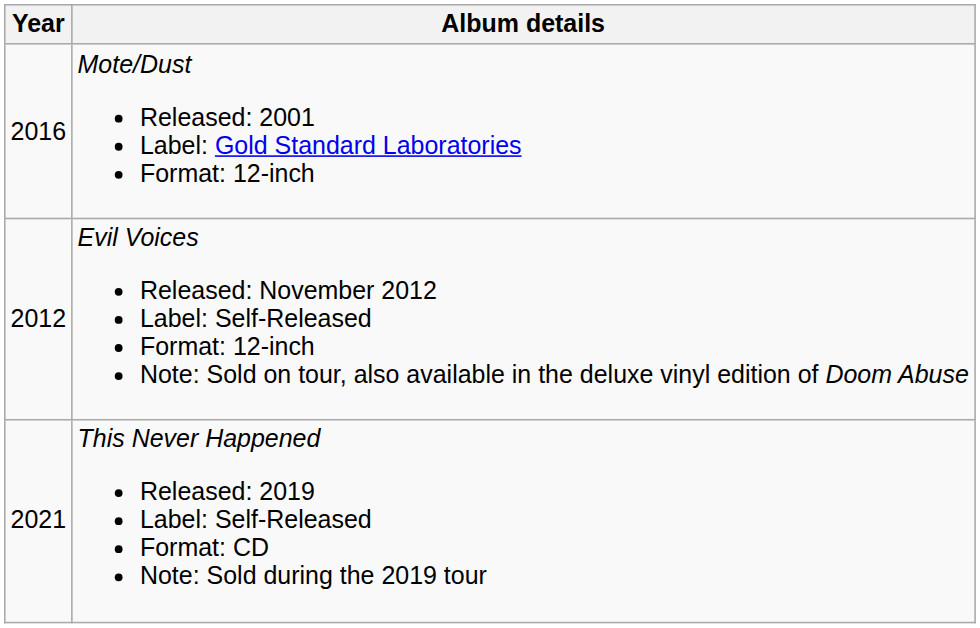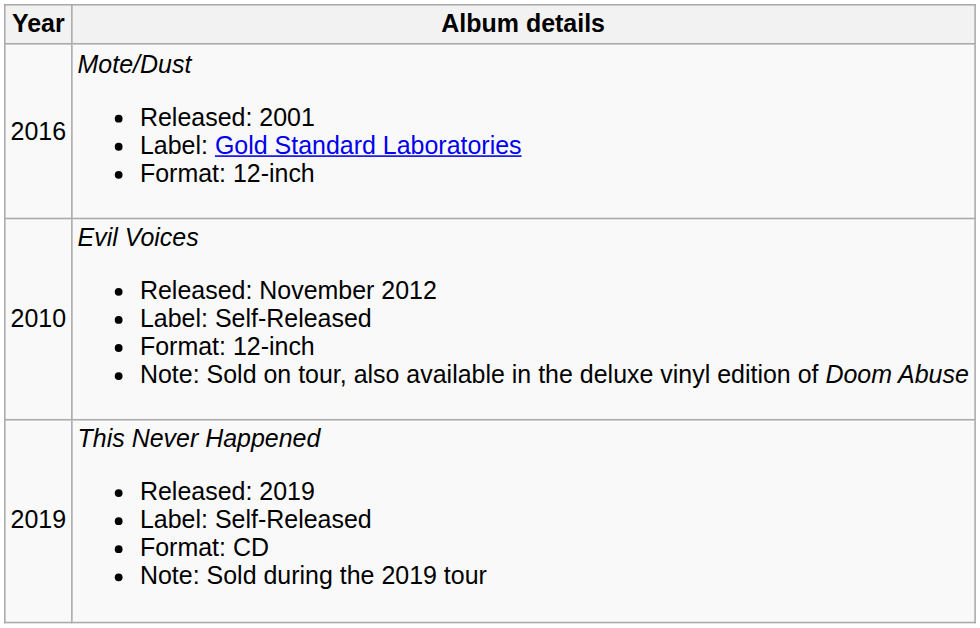(38, 318) 2012 -> (38, 318) 2010
(38, 520) 2021 -> (38, 520) 2019
